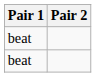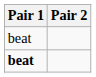(20, 60) normal -> (21, 60) bold
